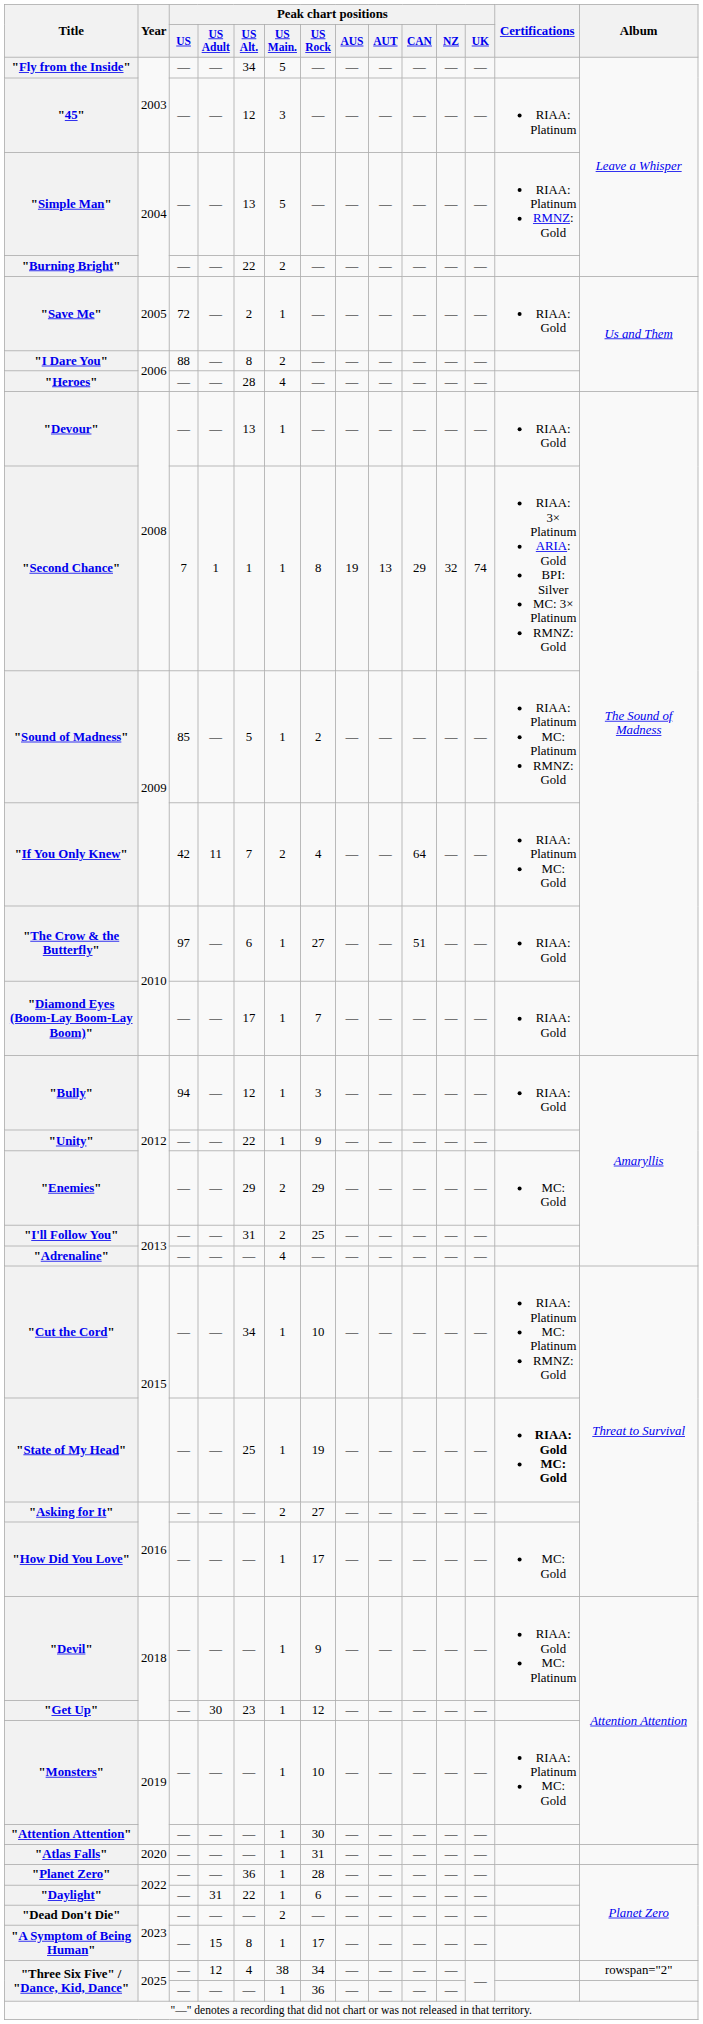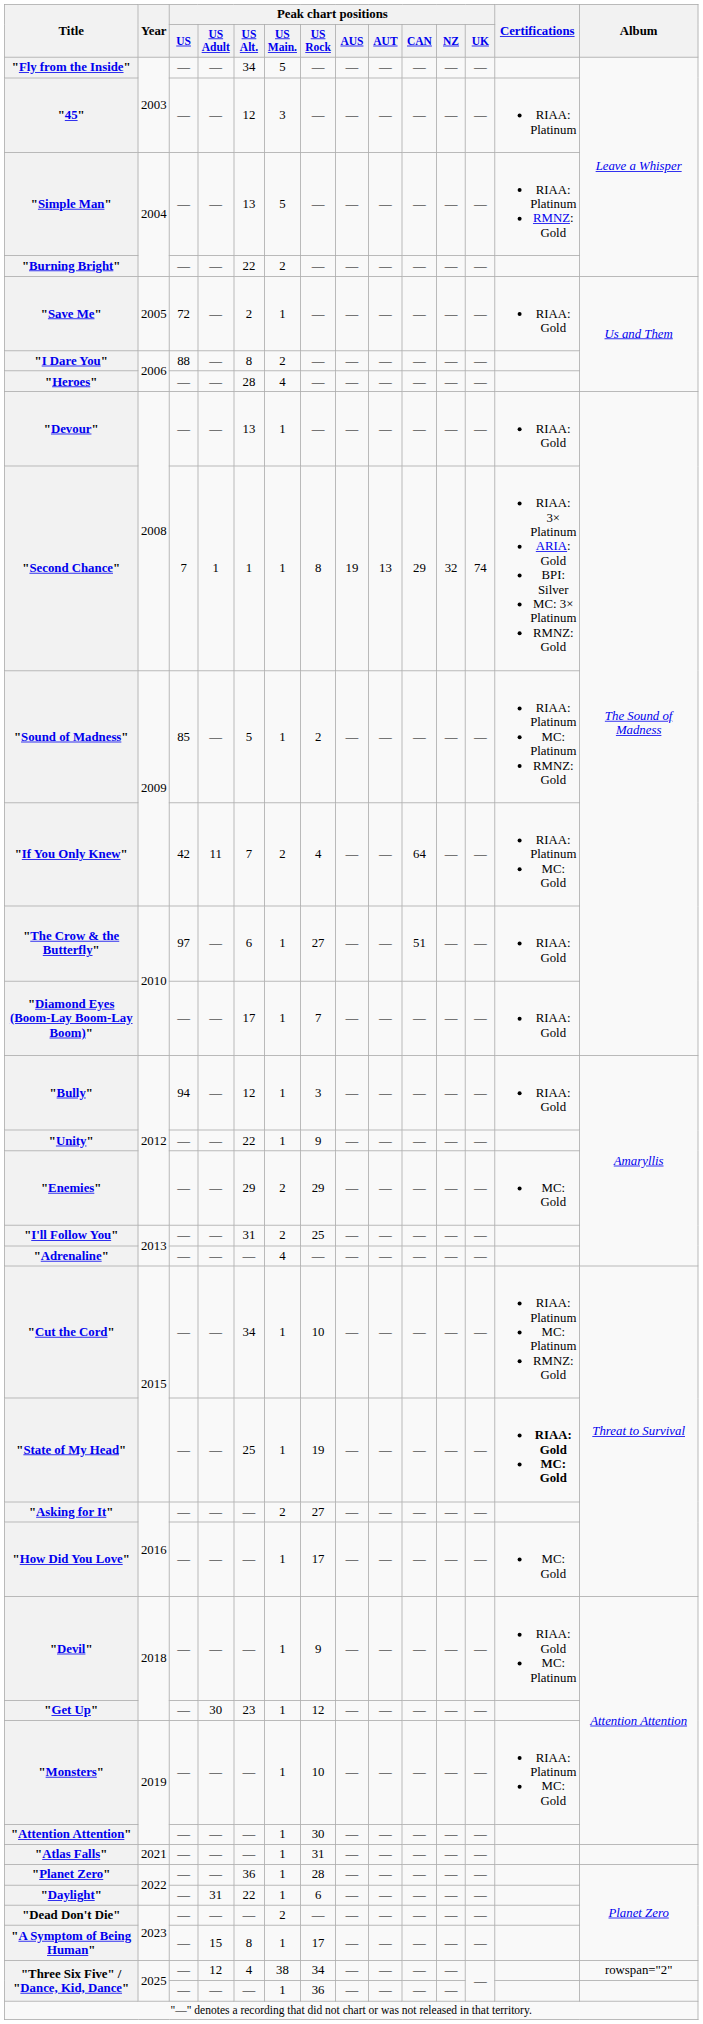(154, 1854) 2020 -> (154, 1854) 2021
